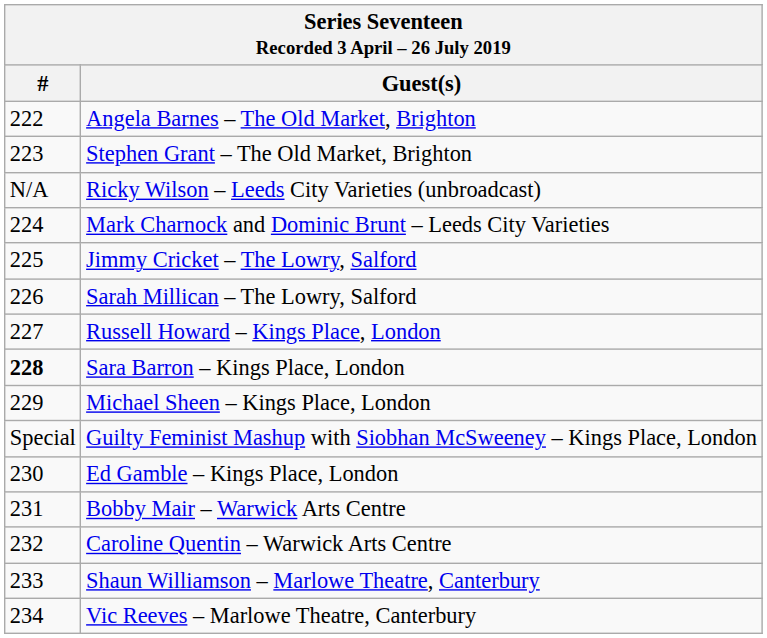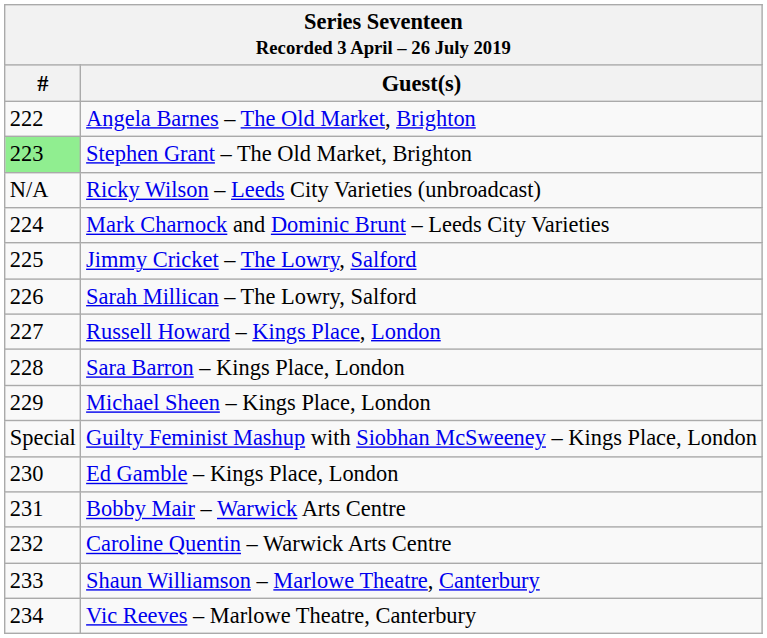(27, 154) no background -> (27, 154) lightgreen background
(27, 367) bold -> (27, 367) normal
